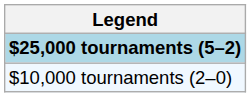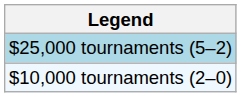(125, 48) bold -> (121, 48) normal
